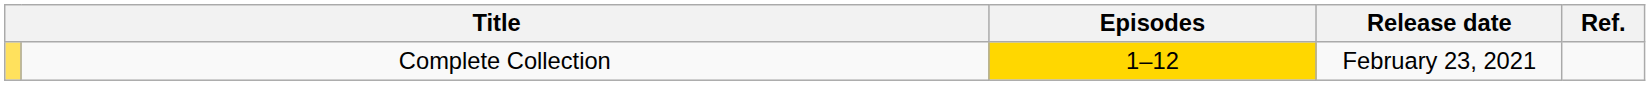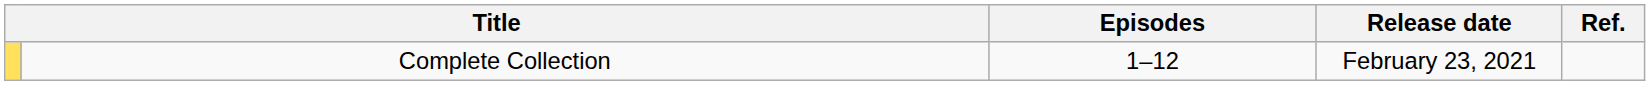(1152, 60) gold background -> (1152, 60) no background
